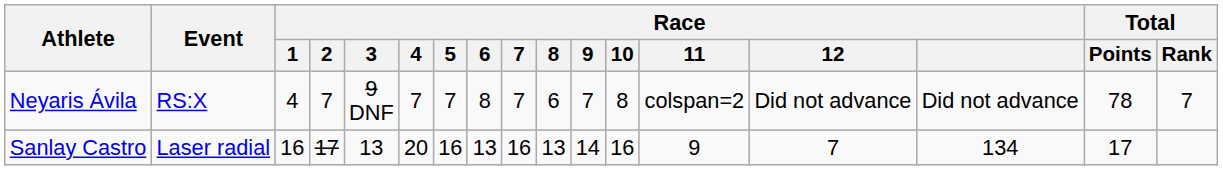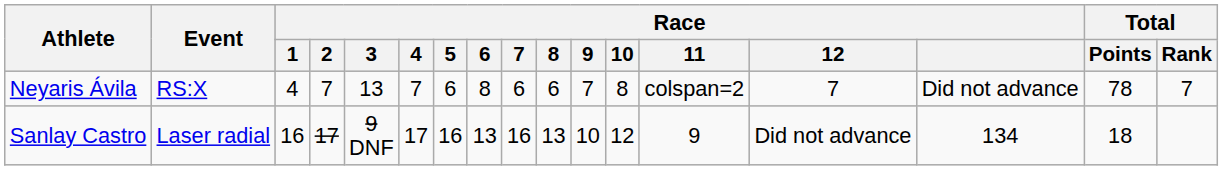(371, 101) 9 DNF -> (371, 89) 13
(450, 101) 7 -> (450, 89) 6
(519, 101) 7 -> (519, 89) 6
(833, 101) Did not advance -> (833, 89) 7
(371, 148) 13 -> (371, 136) 9 DNF
(416, 148) 20 -> (416, 136) 17
(588, 148) 14 -> (588, 136) 10
(622, 148) 16 -> (622, 136) 12
(833, 148) 7 -> (833, 136) Did not advance
(1120, 148) 17 -> (1120, 136) 18
